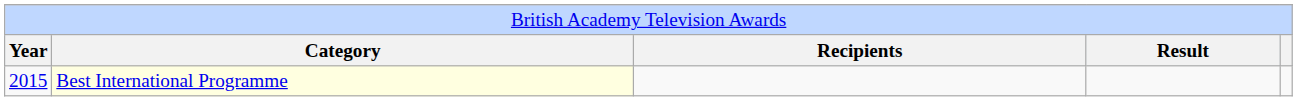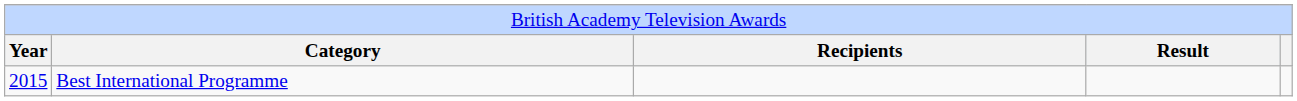(172, 80) lightyellow background -> (172, 80) no background
